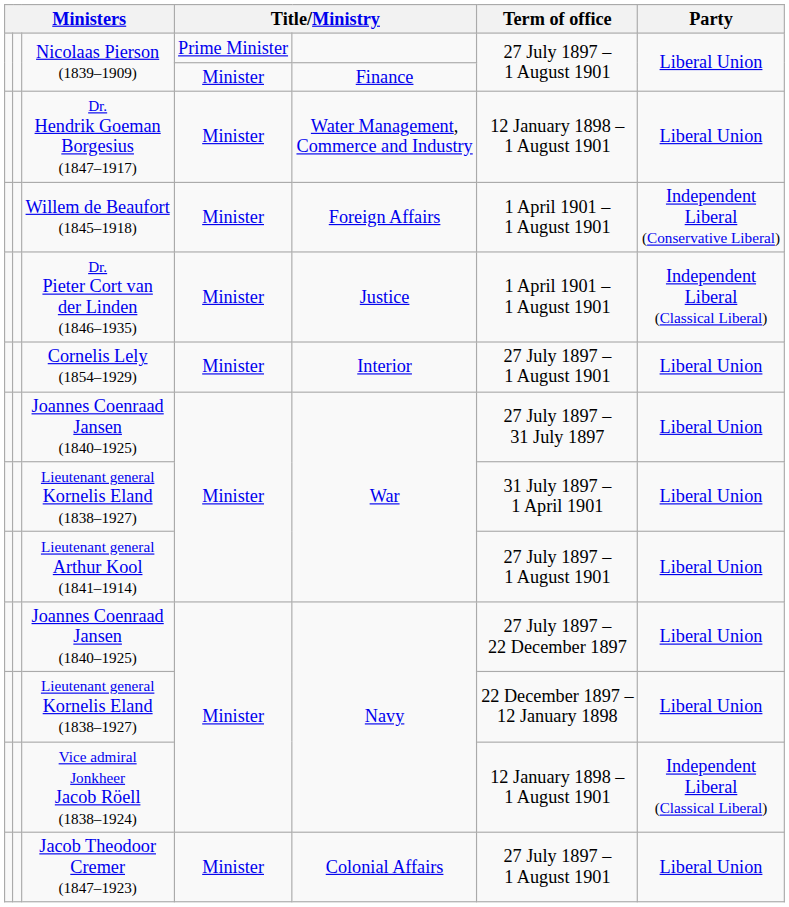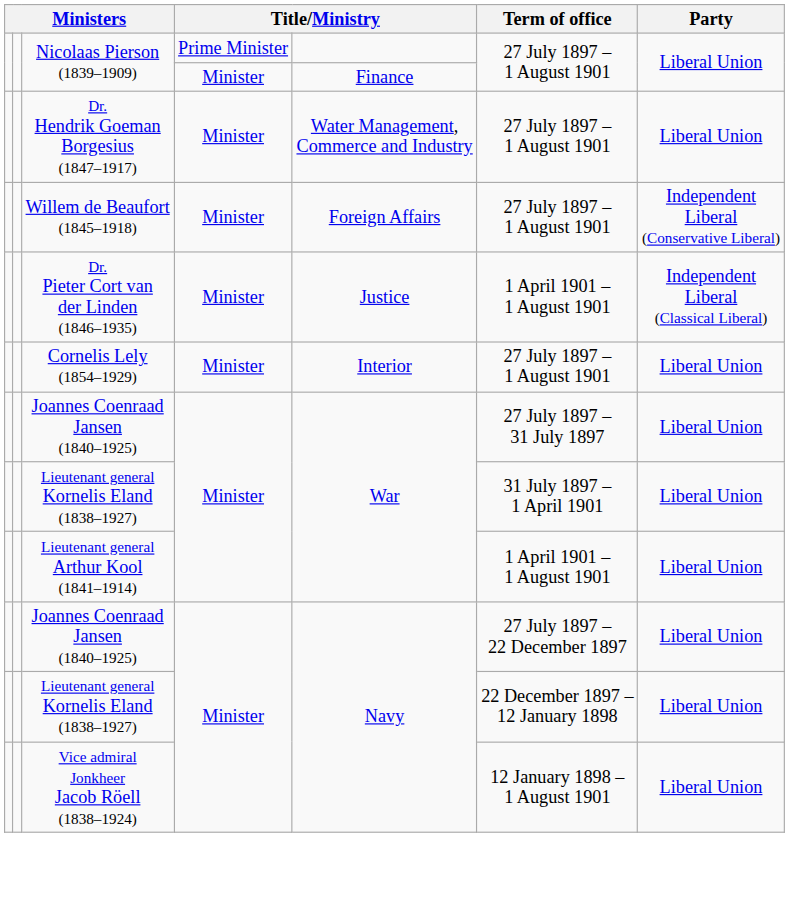(557, 136) 12 January 1898 – 1 August 1901 -> (557, 136) 27 July 1897 – 1 August 1901
(557, 216) 1 April 1901 – 1 August 1901 -> (557, 216) 27 July 1897 – 1 August 1901
(557, 566) 27 July 1897 – 1 August 1901 -> (557, 566) 1 April 1901 – 1 August 1901
(711, 786) Independent Liberal (Classical Liberal) -> (711, 786) Liberal Union
- row: (98, 866)
